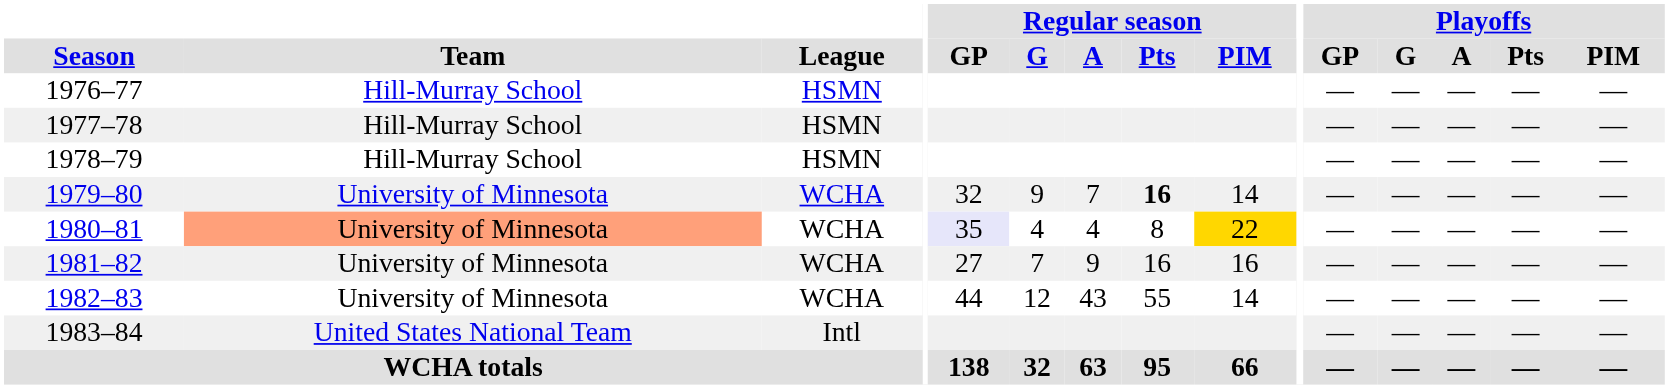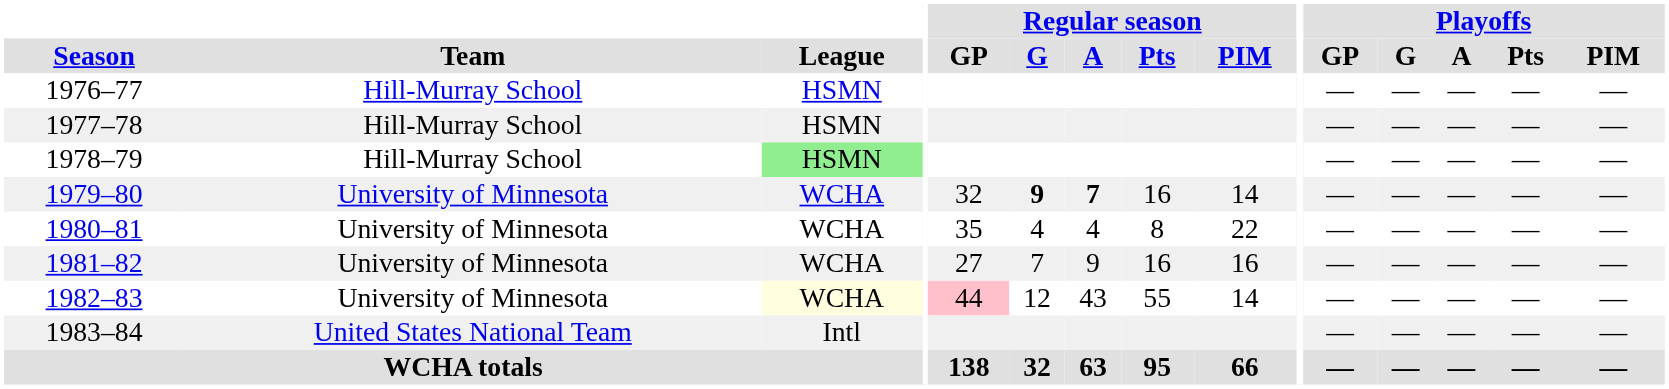(842, 159) no background -> (842, 159) lightgreen background
(1037, 193) normal -> (1037, 193) bold
(1093, 193) normal -> (1093, 193) bold
(1157, 193) bold -> (1157, 193) normal
(473, 228) lightsalmon background -> (473, 228) no background
(969, 228) lavender background -> (969, 228) no background
(1245, 228) gold background -> (1245, 228) no background
(842, 297) no background -> (842, 297) lightyellow background
(969, 297) no background -> (969, 297) pink background
